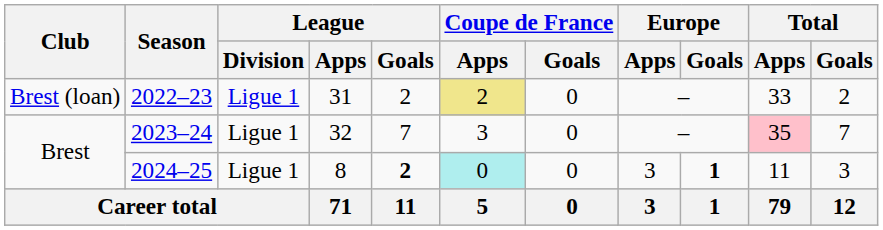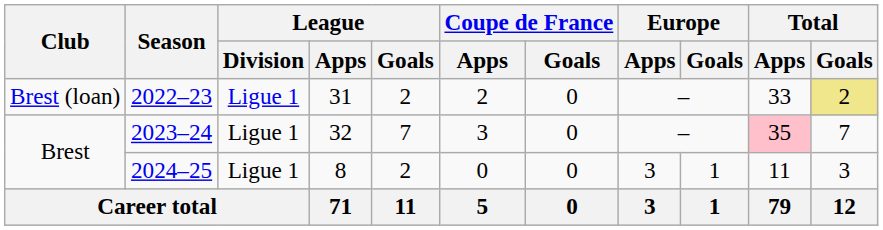(482, 96) khaki background -> (482, 96) no background
(844, 96) no background -> (844, 96) khaki background
(405, 170) bold -> (405, 170) normal
(482, 170) paleturquoise background -> (482, 170) no background
(715, 170) bold -> (715, 170) normal
